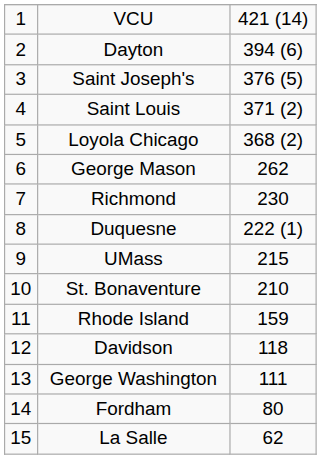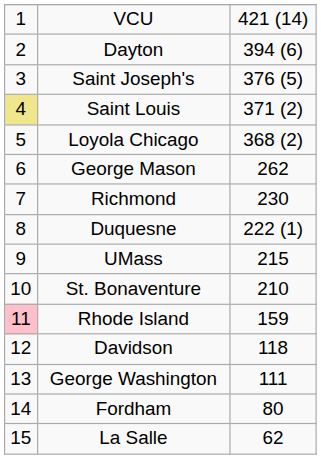(21, 109) no background -> (21, 109) khaki background
(21, 318) no background -> (21, 318) pink background
